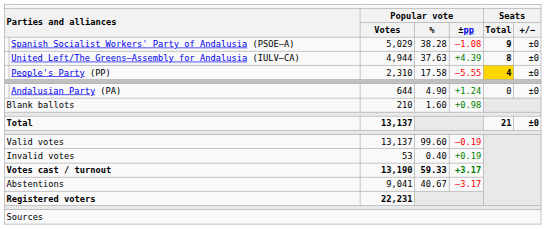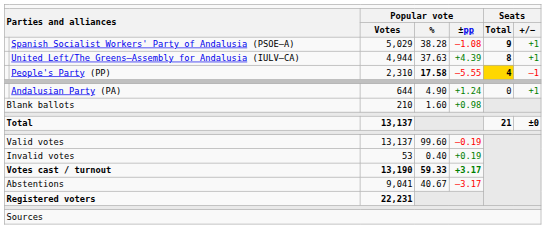(534, 44) ±0 -> (534, 44) +1
(534, 58) ±0 -> (534, 58) +1
(434, 72) normal -> (434, 72) bold
(534, 72) ±0 -> (534, 72) –1
(534, 91) ±0 -> (534, 91) +1
